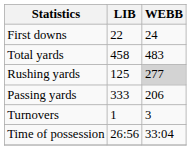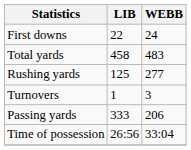(154, 74) lightgrey background -> (154, 74) no background
rows swapped: (42, 94) <-> (33, 114)
